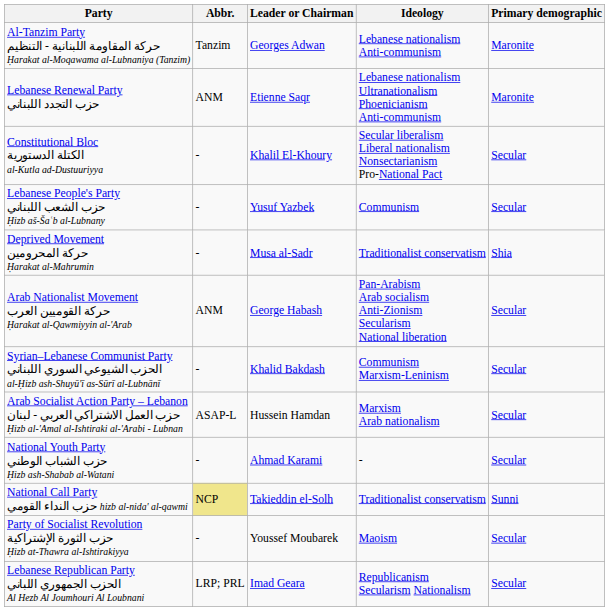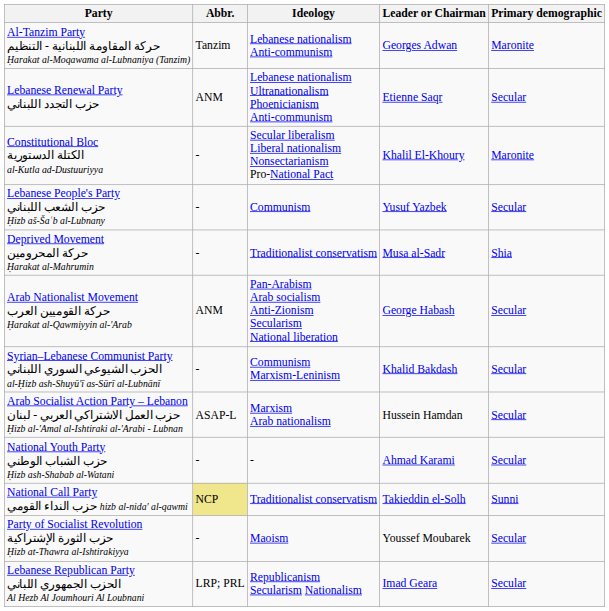columns swapped: (302, 13) <-> (422, 13)
(513, 97) Maronite -> (509, 97) Secular
(509, 155) Secular -> (513, 155) Maronite
